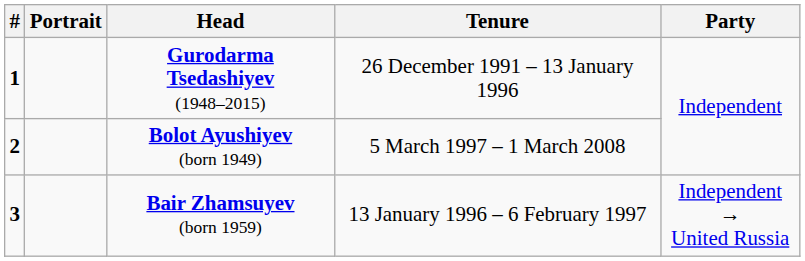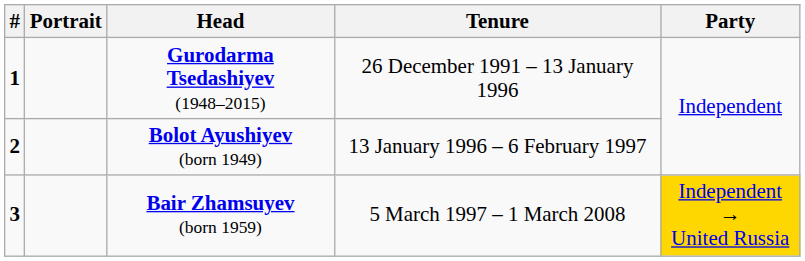(497, 146) 5 March 1997 – 1 March 2008 -> (497, 146) 13 January 1996 – 6 February 1997
(497, 215) 13 January 1996 – 6 February 1997 -> (497, 215) 5 March 1997 – 1 March 2008
(730, 215) no background -> (730, 215) gold background
